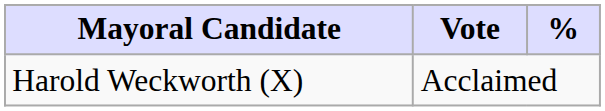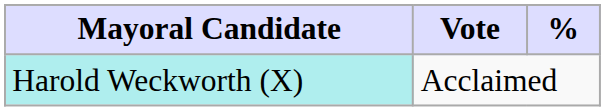(158, 79) no background -> (158, 79) paleturquoise background
